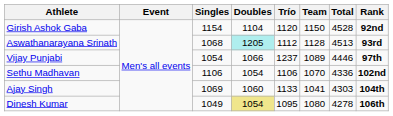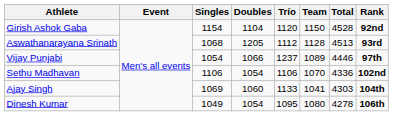(253, 43) paleturquoise background -> (253, 43) no background
(253, 104) khaki background -> (253, 104) no background
